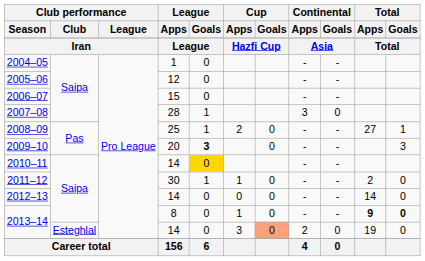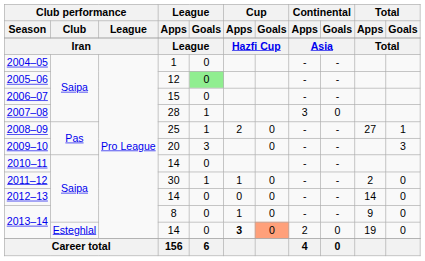(206, 79) no background -> (206, 79) lightgreen background
(206, 146) bold -> (206, 146) normal
(206, 163) gold background -> (206, 163) no background
(370, 213) bold -> (370, 213) normal
(403, 213) bold -> (403, 213) normal
(239, 230) normal -> (239, 230) bold
